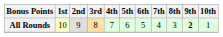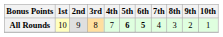(127, 24) normal -> (127, 24) bold
(143, 24) normal -> (143, 24) bold
(190, 24) bold -> (190, 24) normal
